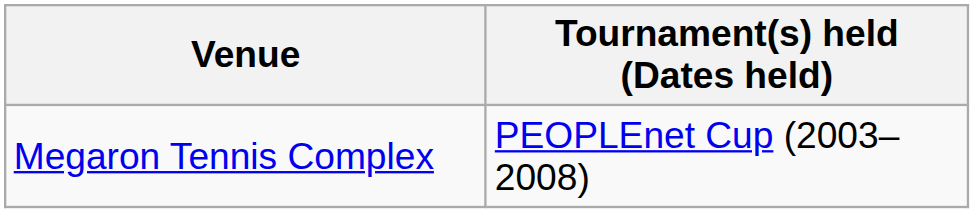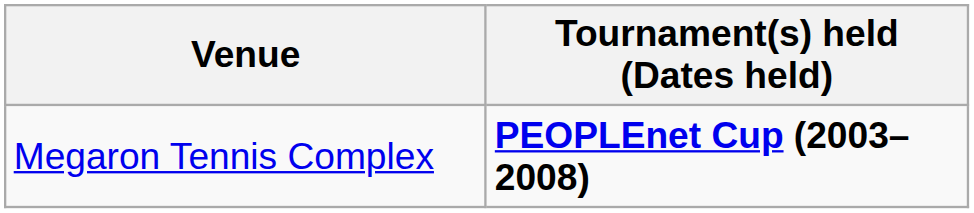(697, 155) normal -> (702, 155) bold
